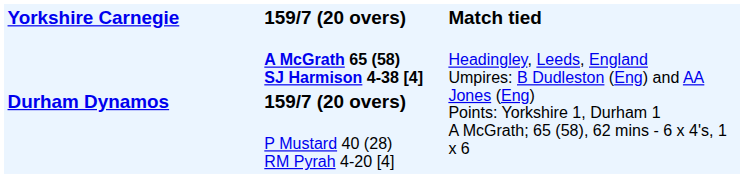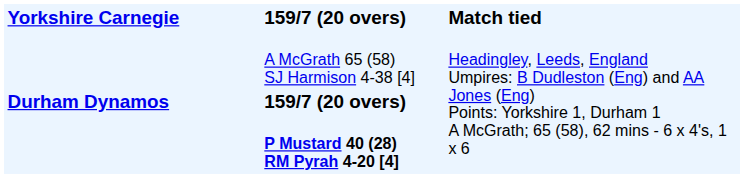(344, 69) bold -> (340, 69) normal
(329, 153) normal -> (332, 153) bold
